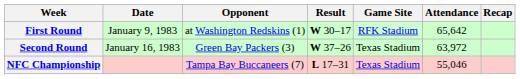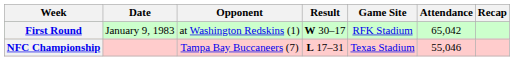(452, 30) 65,642 -> (446, 30) 65,042
- row: (54, 47)
